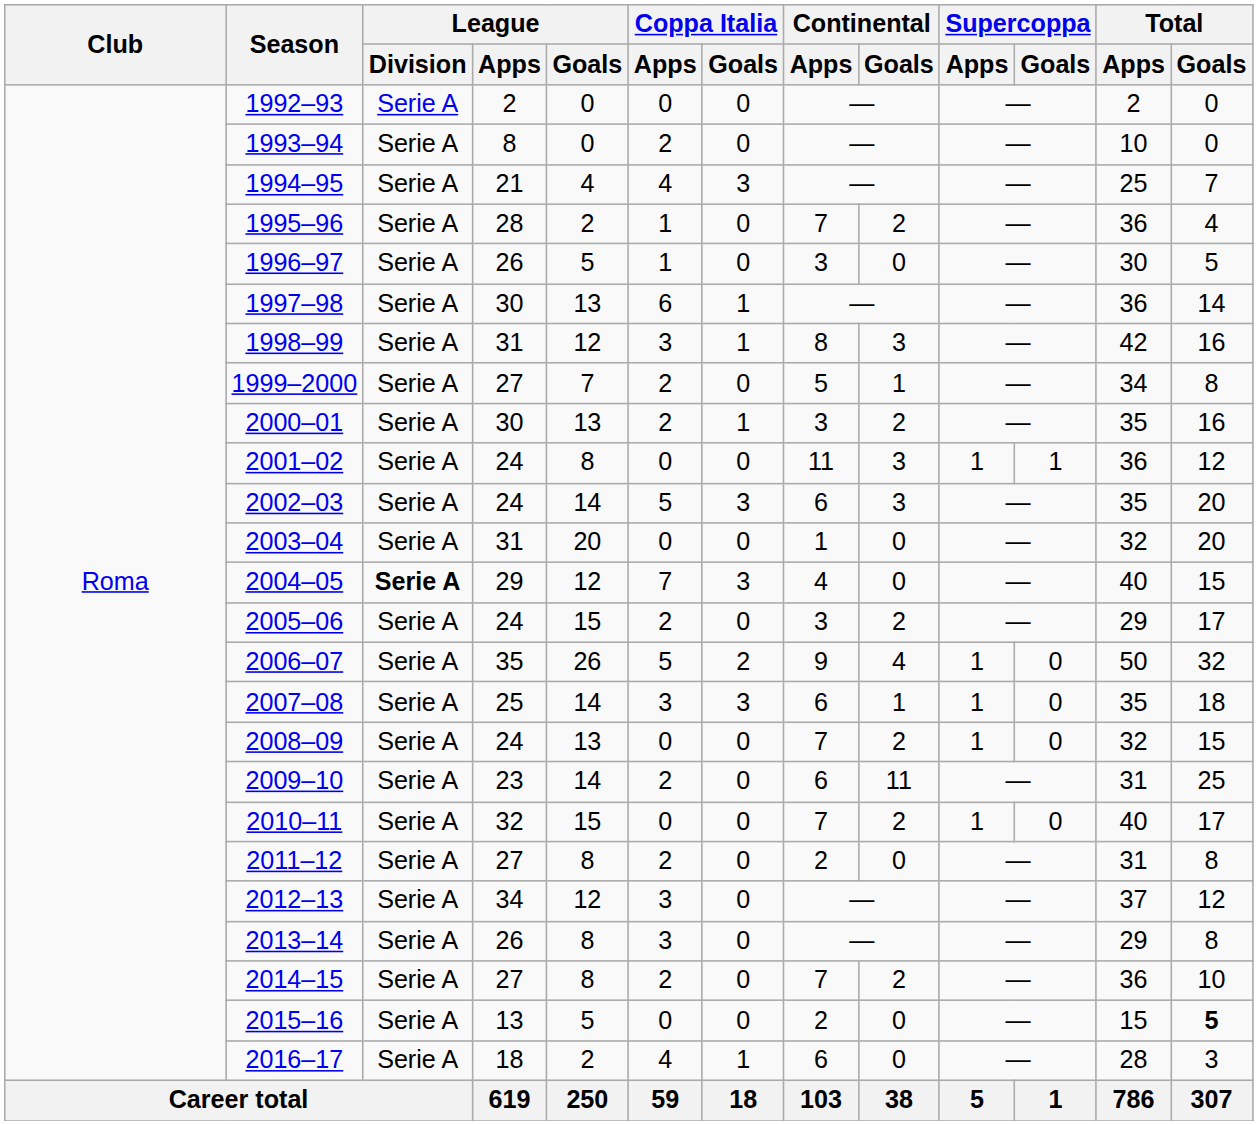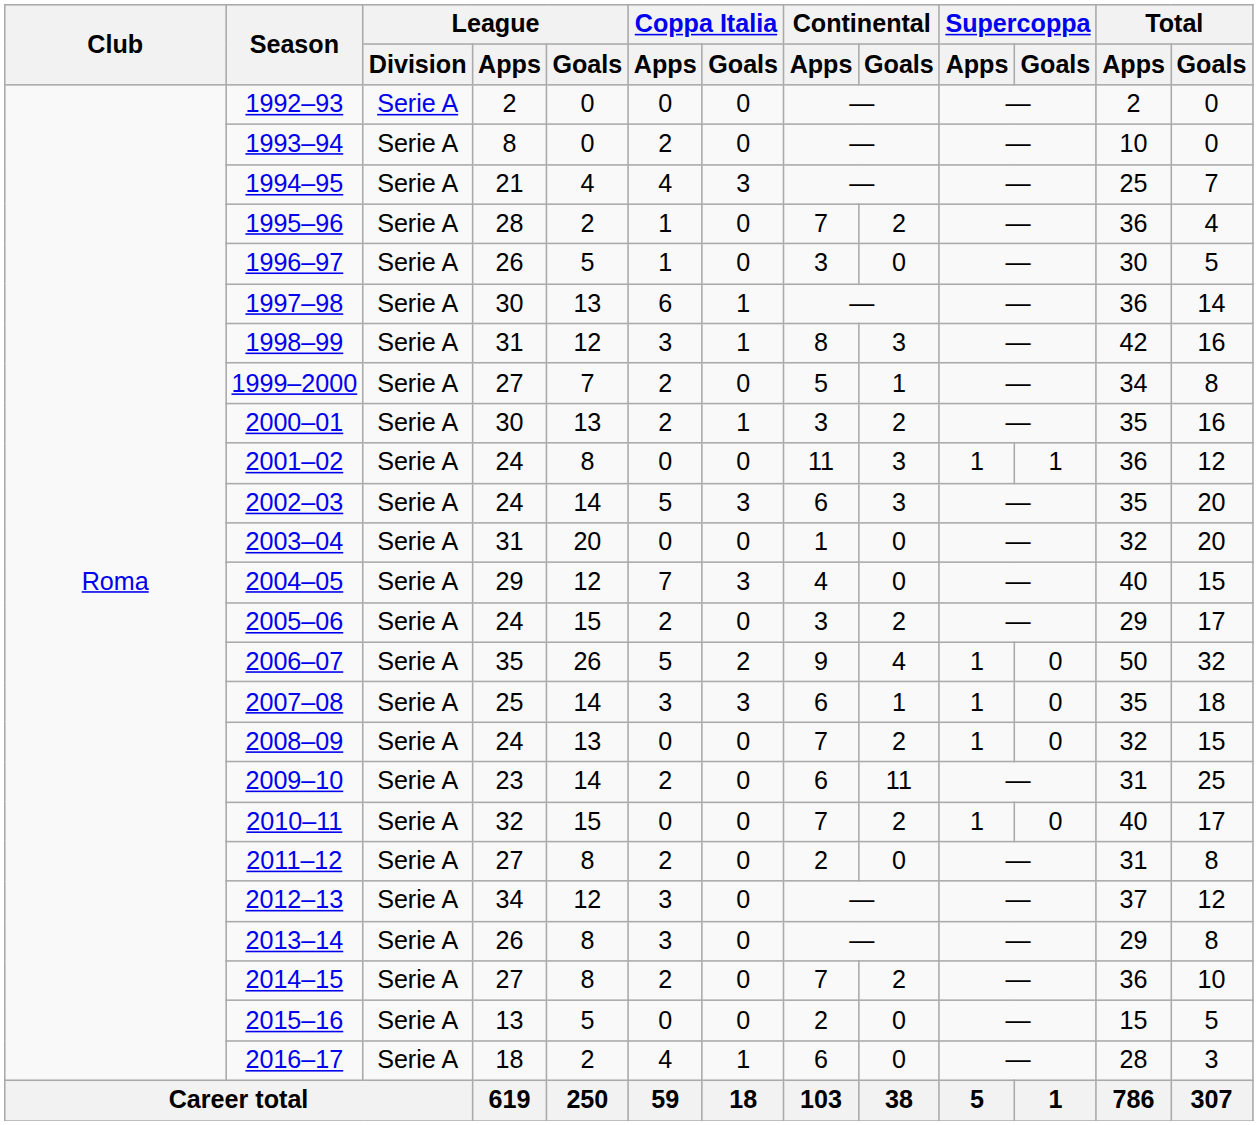(418, 582) bold -> (418, 582) normal
(1211, 1020) bold -> (1211, 1020) normal
